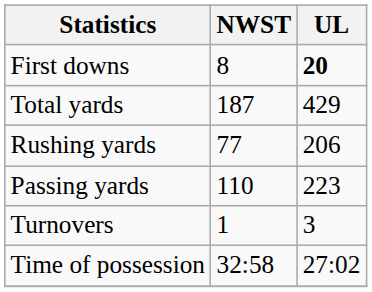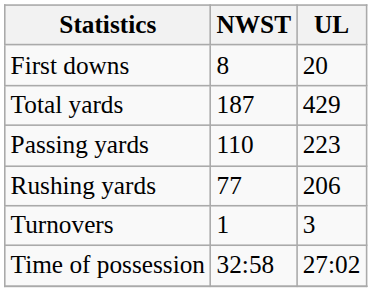(315, 64) bold -> (315, 64) normal
rows swapped: (83, 145) <-> (80, 185)
